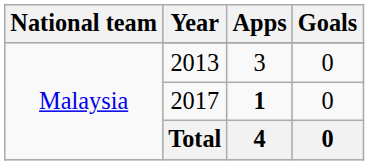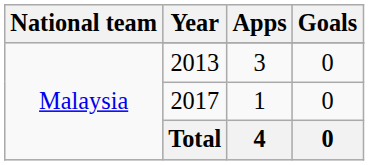(260, 100) bold -> (260, 100) normal
